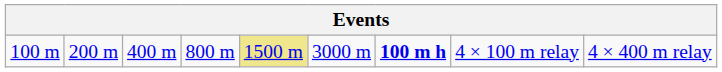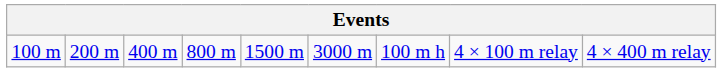(273, 50) khaki background -> (274, 50) no background
(413, 50) bold -> (413, 50) normal
